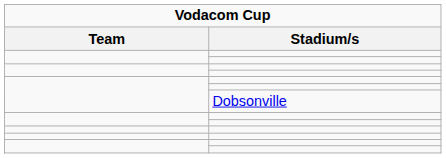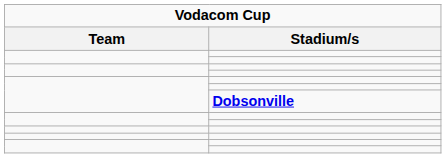(250, 101) normal -> (253, 101) bold
